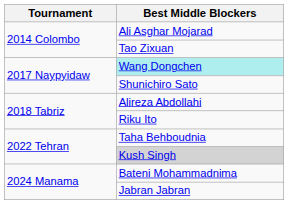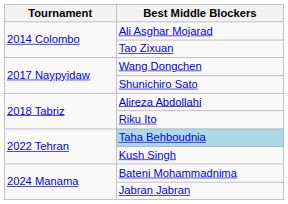(160, 66) paleturquoise background -> (160, 66) no background
(162, 137) no background -> (162, 137) lightblue background
(147, 155) lightgrey background -> (147, 155) no background
